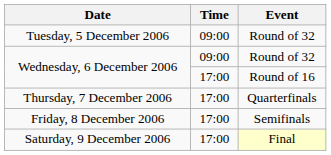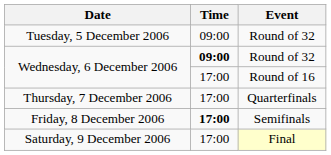(214, 56) normal -> (214, 56) bold
(214, 118) normal -> (214, 118) bold
